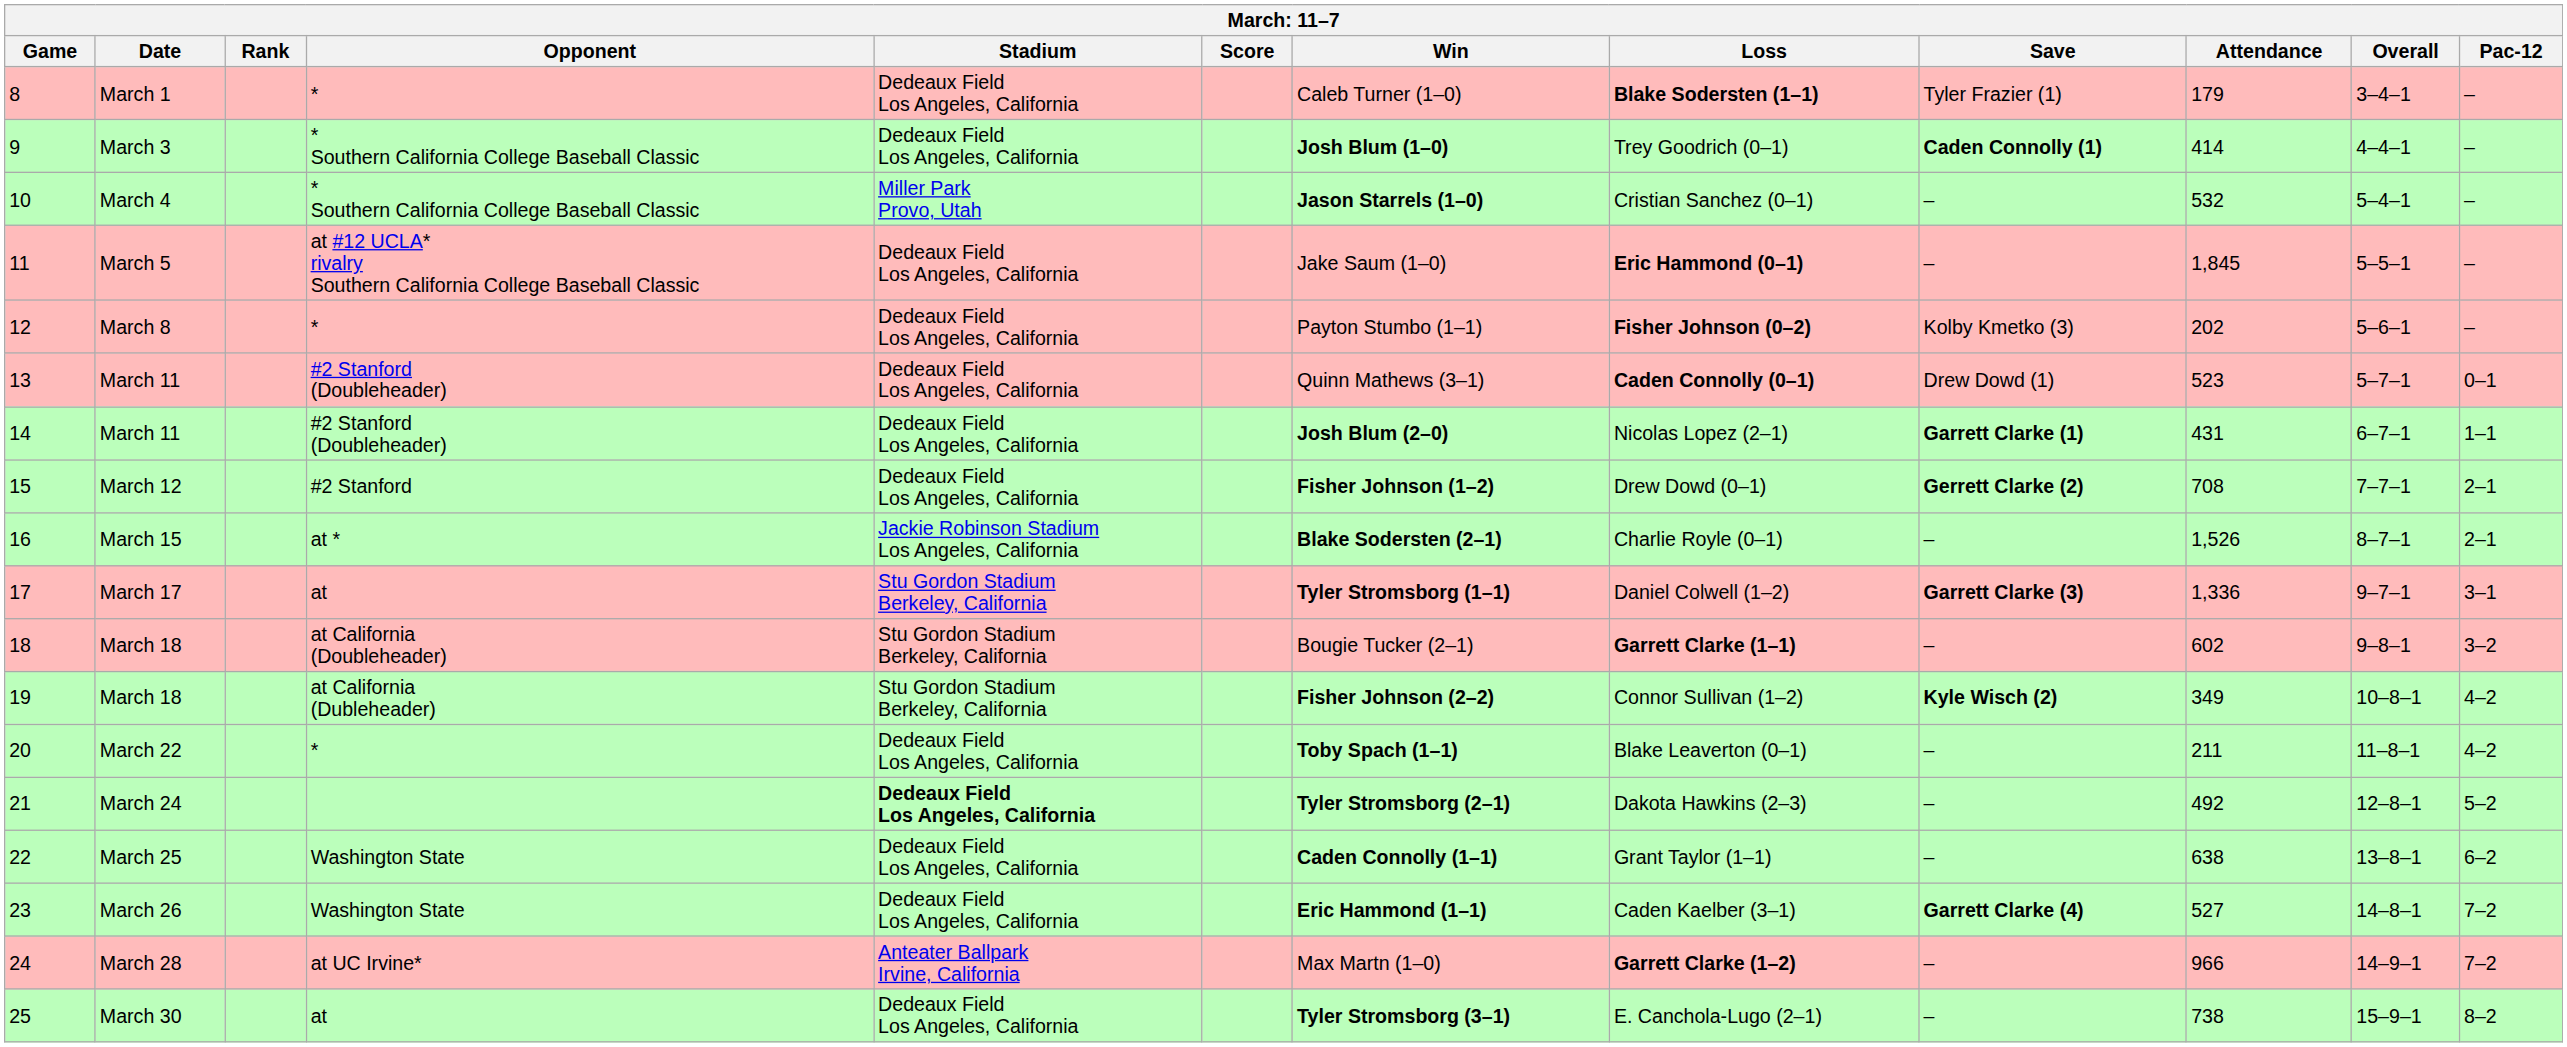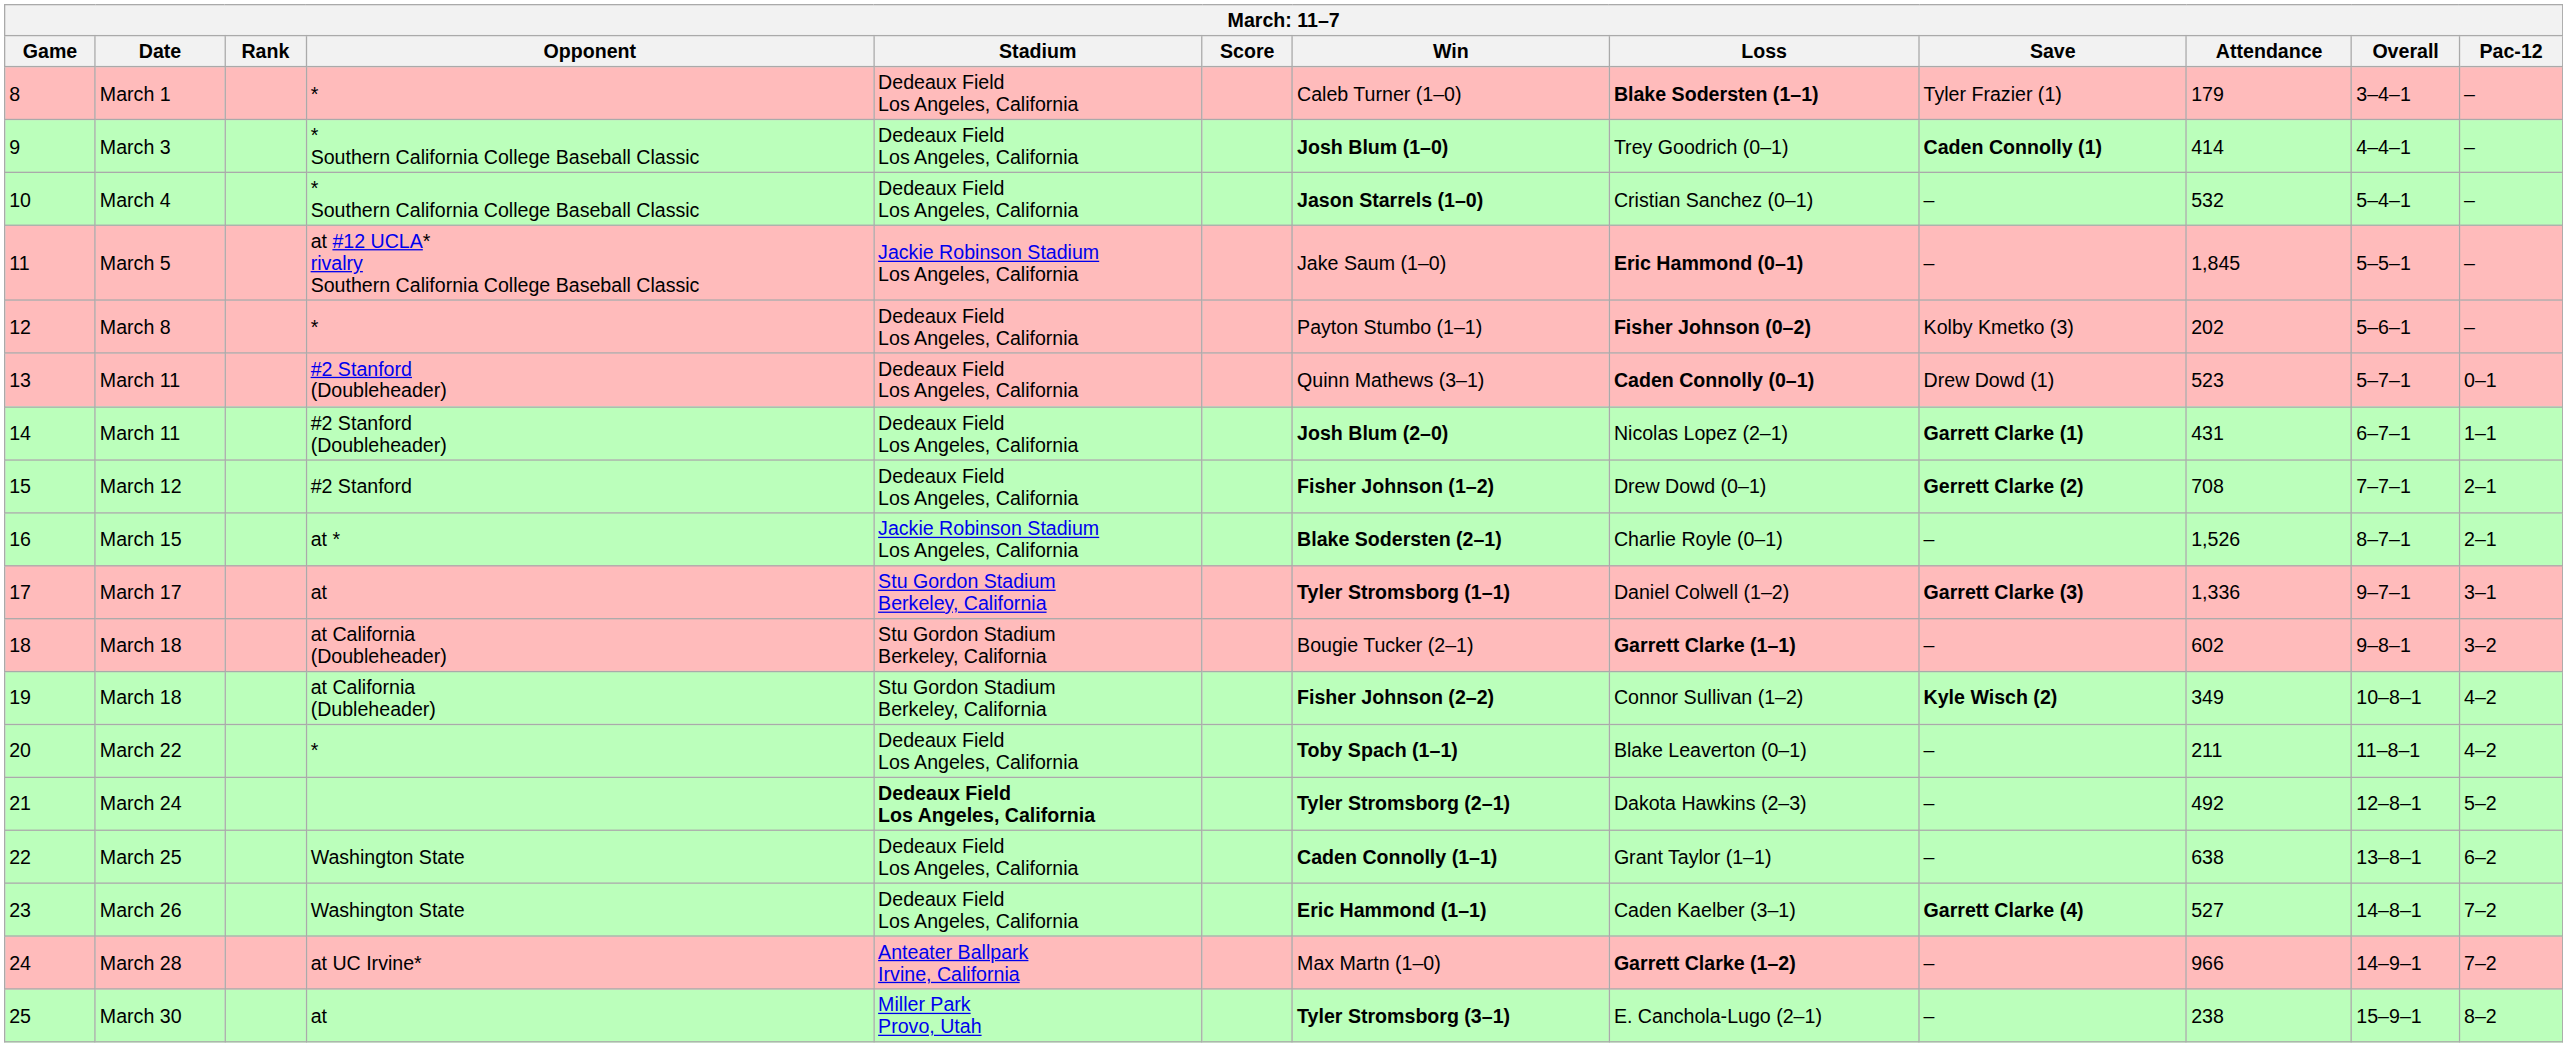(930, 199) Miller Park Provo, Utah -> (978, 199) Dedeaux Field Los Angeles, California
(978, 263) Dedeaux Field Los Angeles, California -> (989, 263) Jackie Robinson Stadium Los Angeles, California
(978, 1016) Dedeaux Field Los Angeles, California -> (930, 1016) Miller Park Provo, Utah
(2208, 1016) 738 -> (2208, 1016) 238
